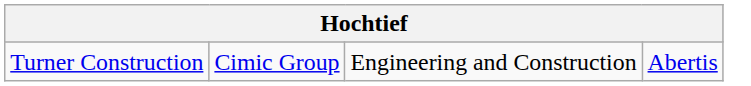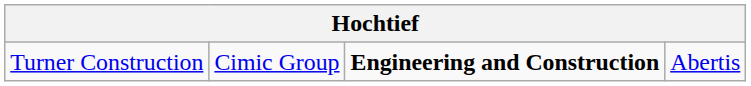(494, 61) normal -> (505, 61) bold
